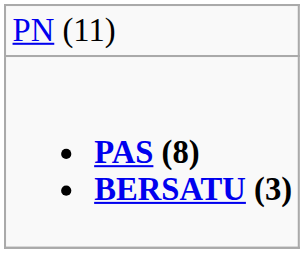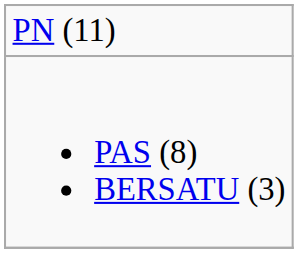(152, 170) bold -> (149, 170) normal
